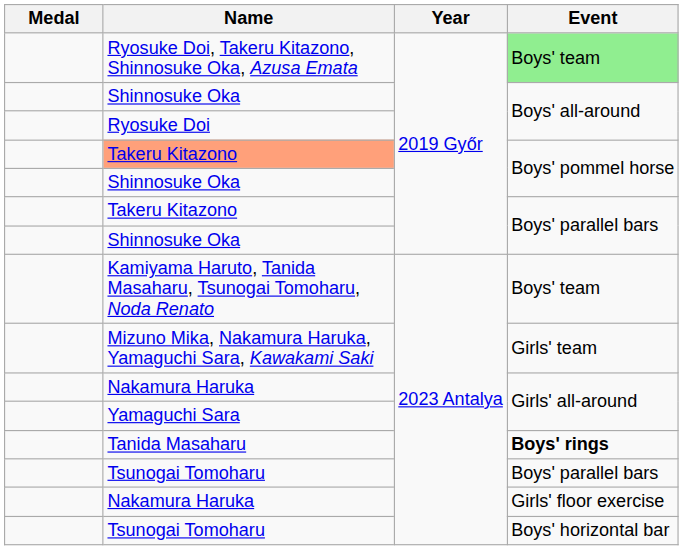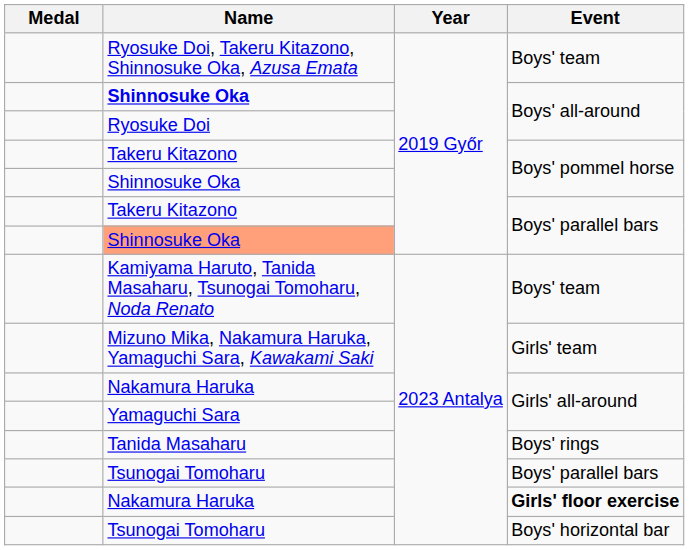(556, 57) lightgreen background -> (556, 57) no background
(174, 96) normal -> (178, 96) bold
(172, 153) lightsalmon background -> (172, 153) no background
(174, 239) no background -> (174, 239) lightsalmon background
(560, 444) bold -> (555, 444) normal
(588, 501) normal -> (595, 501) bold
